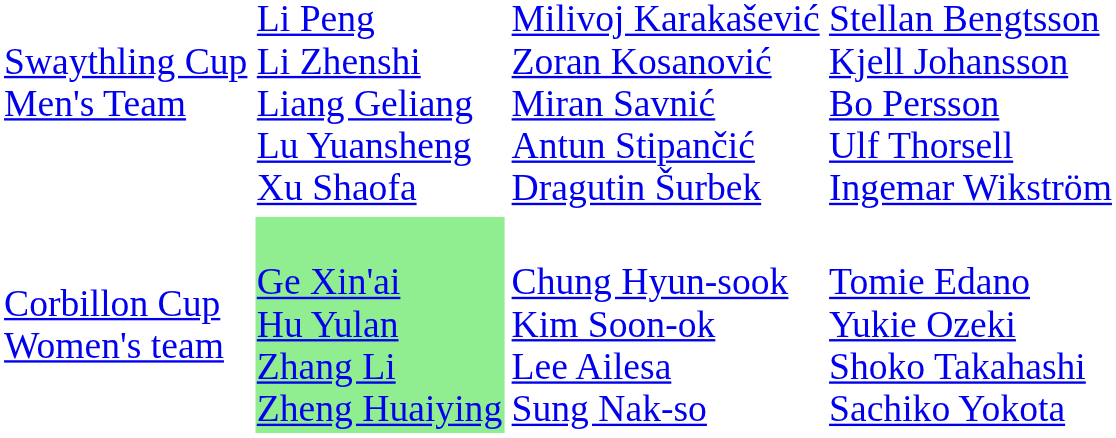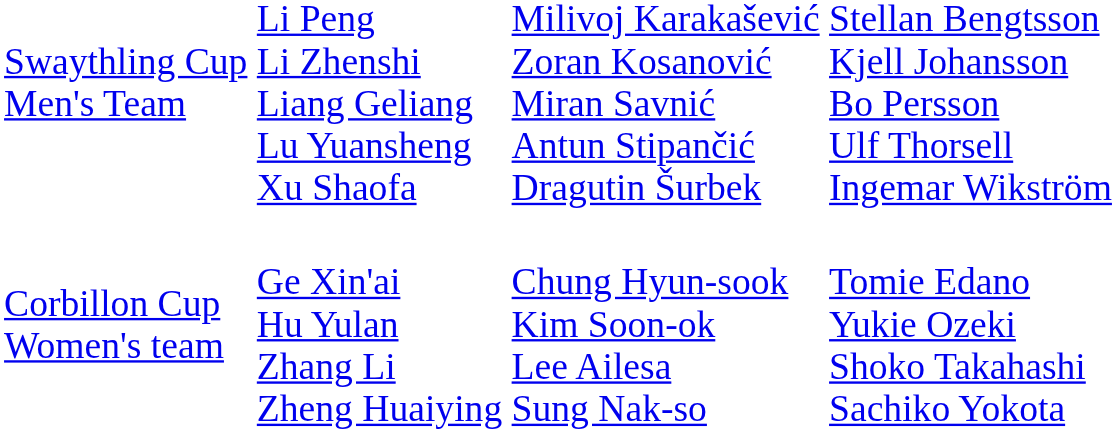(380, 345) lightgreen background -> (380, 345) no background
